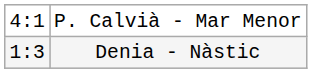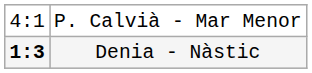(27, 53) normal -> (27, 53) bold
